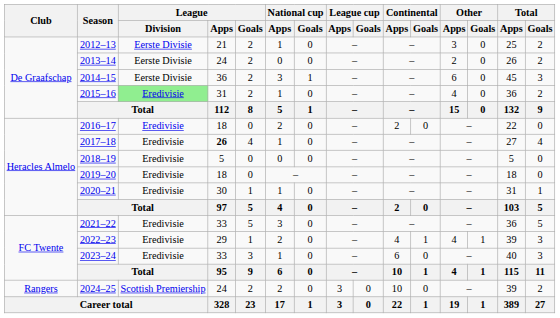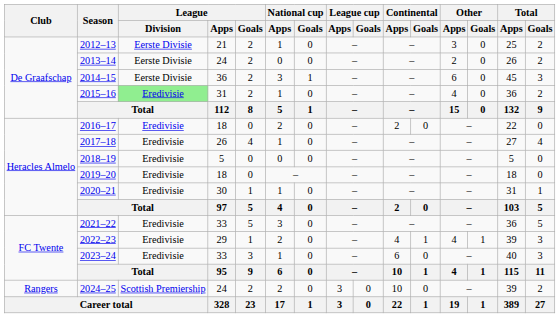(222, 142) bold -> (222, 142) normal
